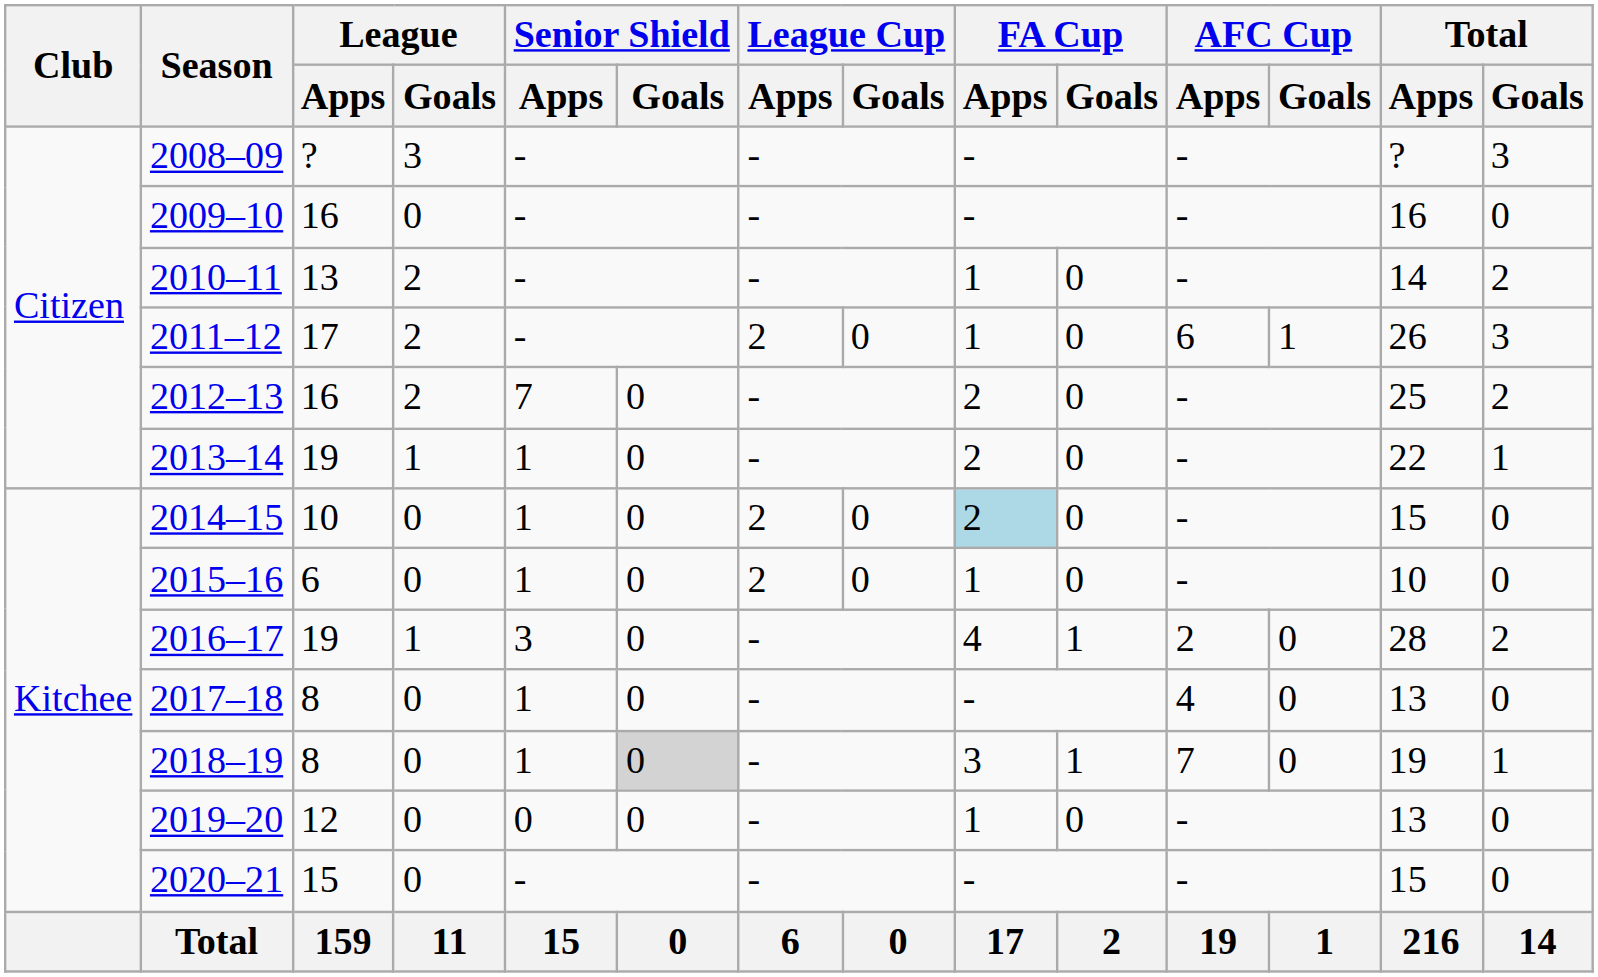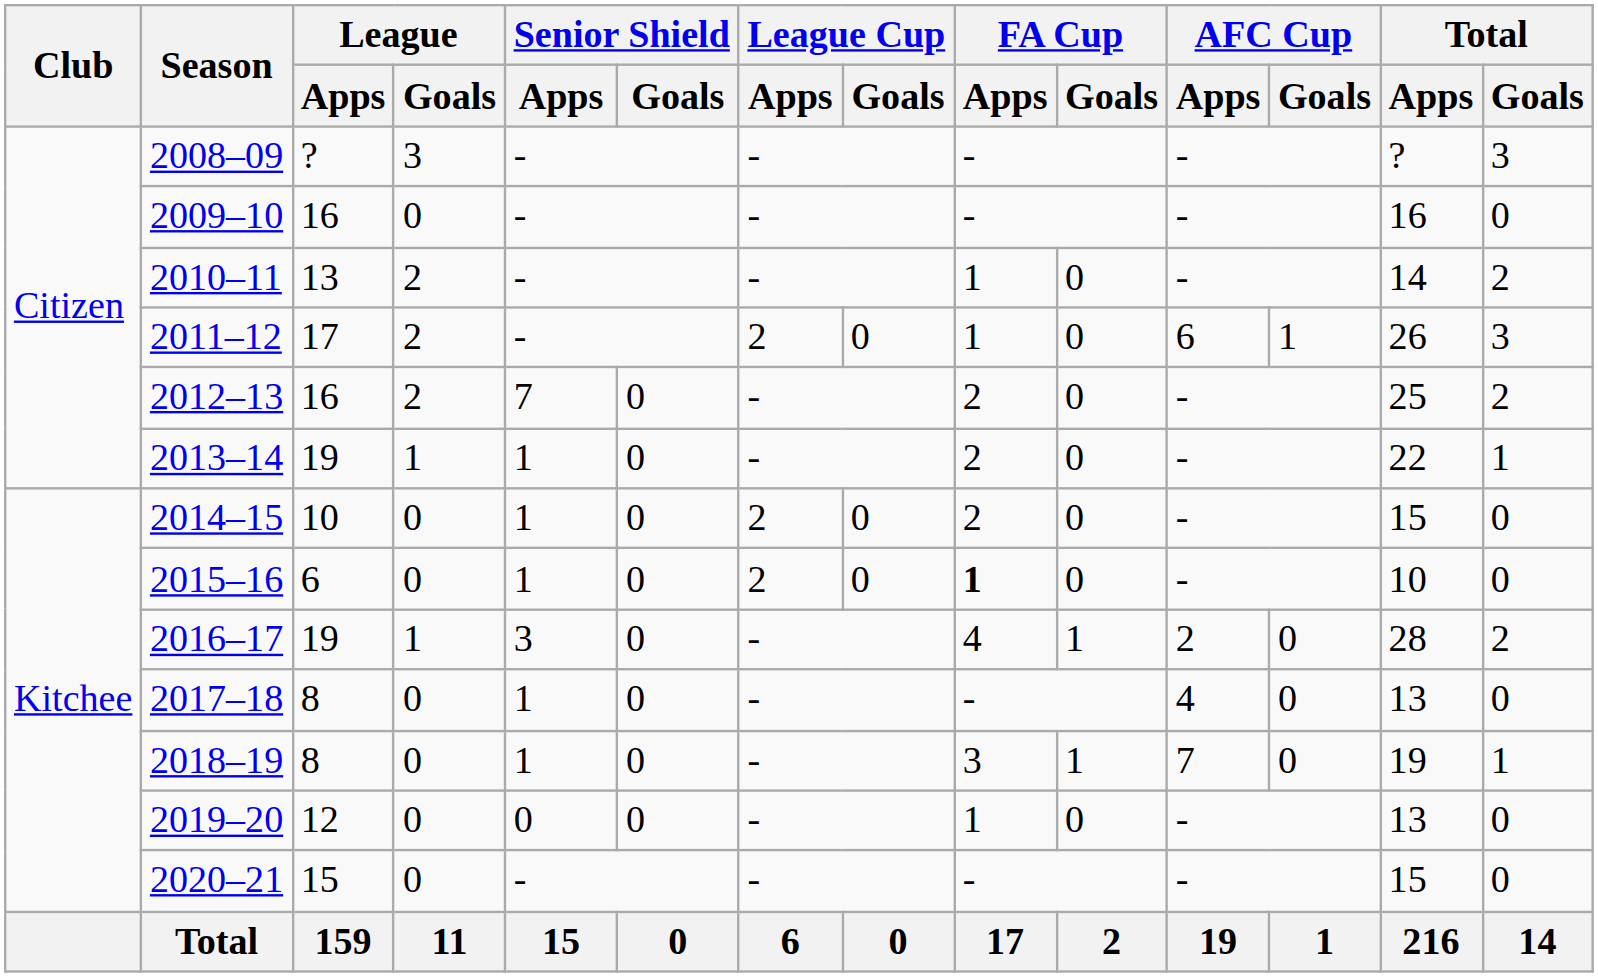(972, 517) lightblue background -> (972, 517) no background
(972, 578) normal -> (972, 578) bold
(635, 759) lightgrey background -> (635, 759) no background
